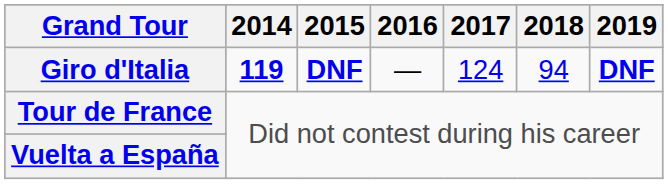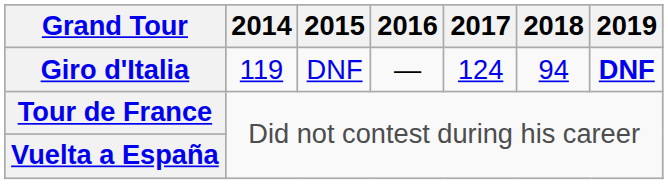(262, 69) bold -> (262, 69) normal
(335, 69) bold -> (335, 69) normal
